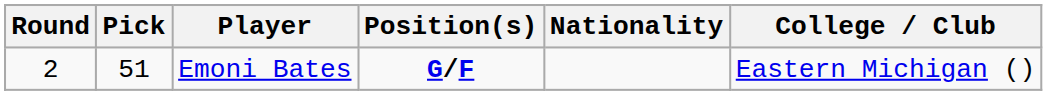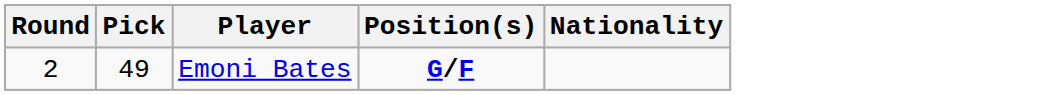- column: (885, 26)
(134, 69) 51 -> (134, 69) 49
